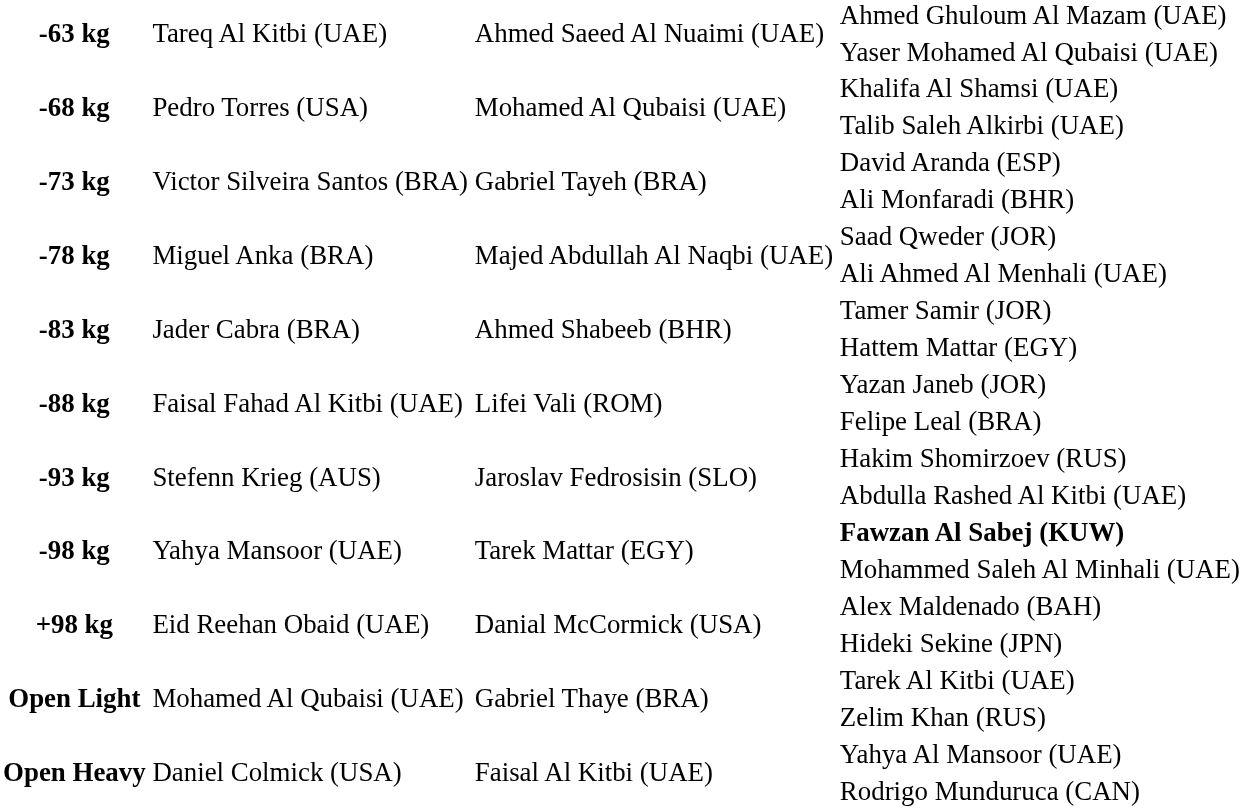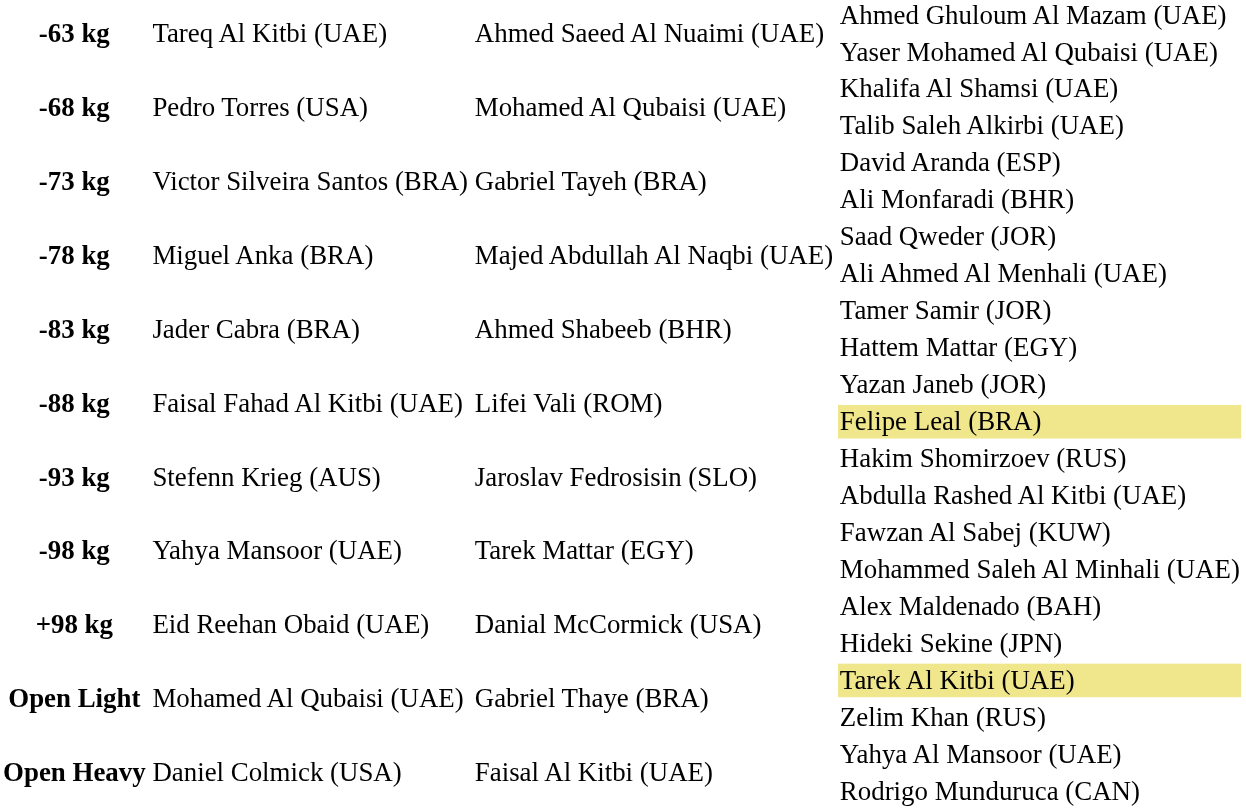(941, 421) no background -> (941, 421) khaki background
(982, 532) bold -> (975, 532) normal
(957, 680) no background -> (957, 680) khaki background
